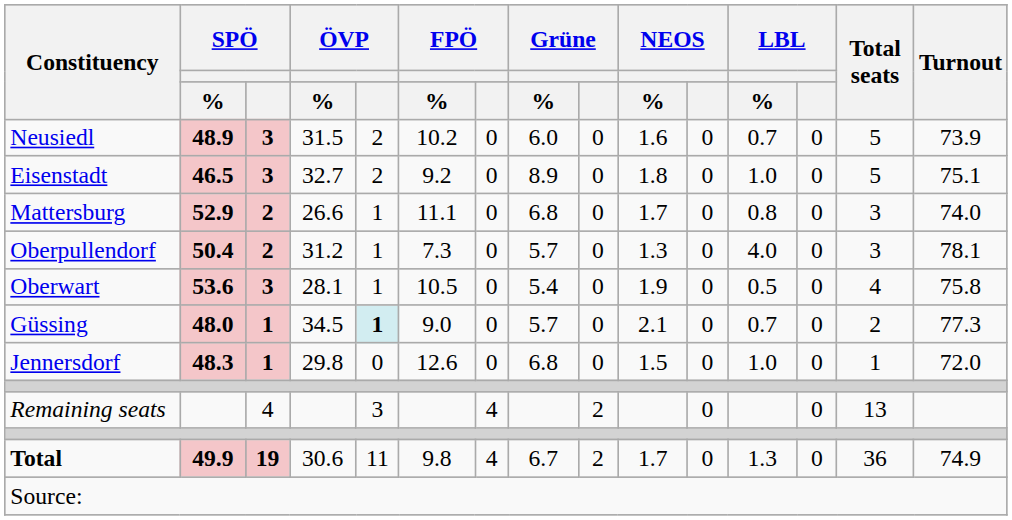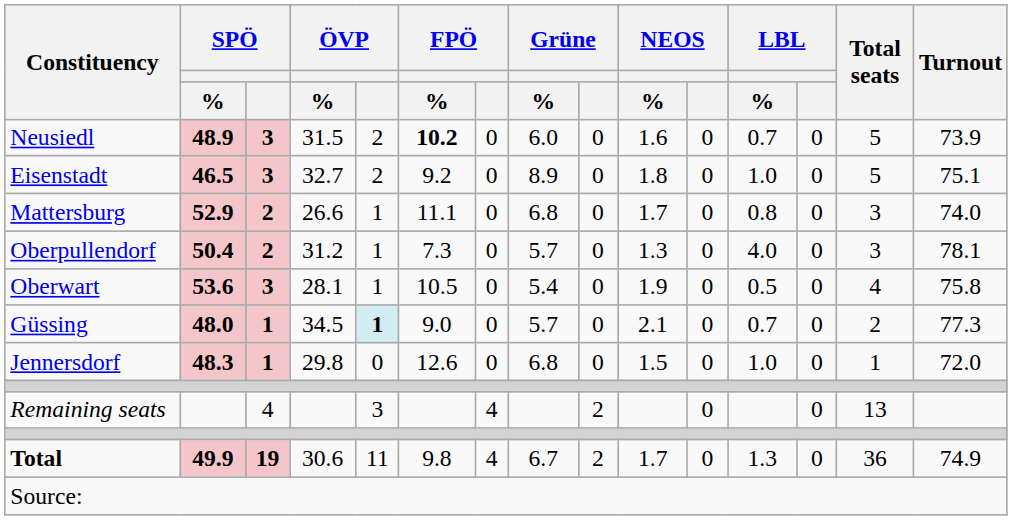(437, 138) normal -> (437, 138) bold
